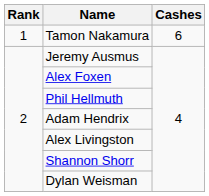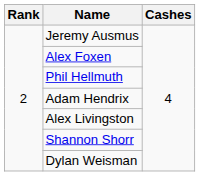- row: (97, 35)
